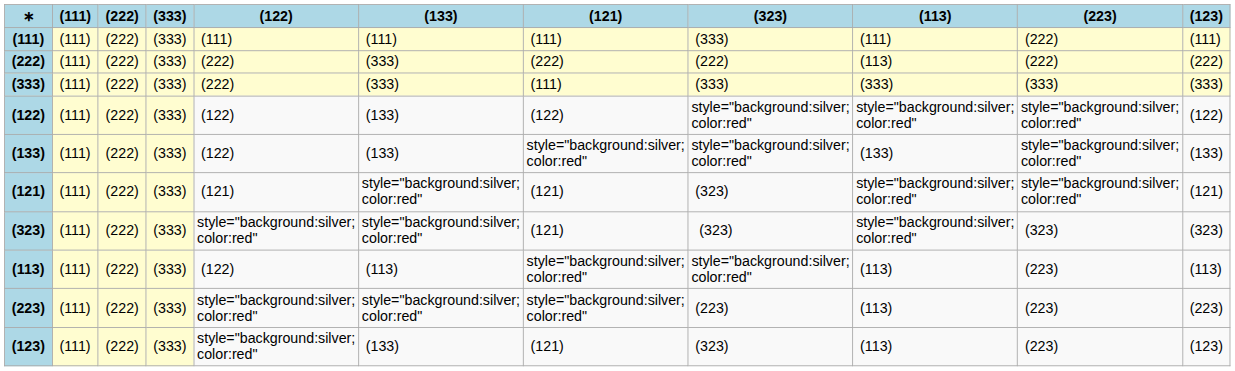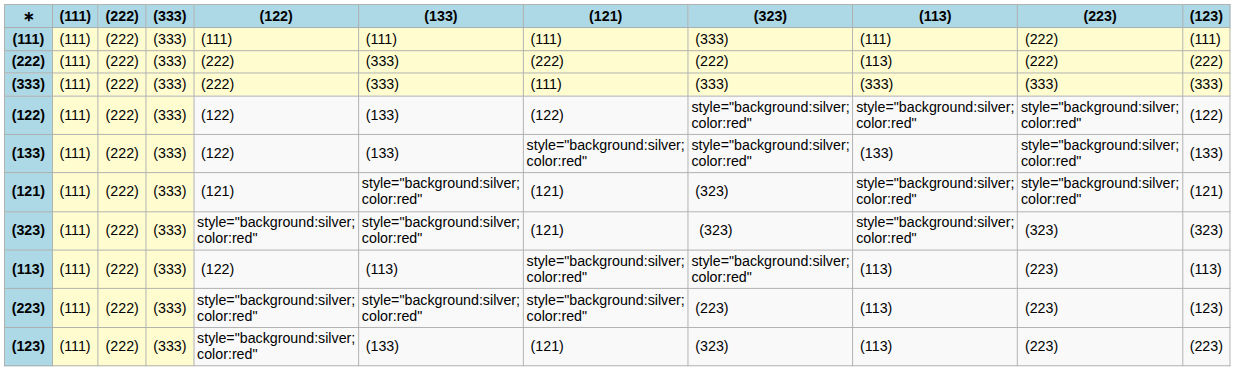(1204, 308) (223) -> (1204, 308) (123)
(1204, 346) (123) -> (1204, 346) (223)
